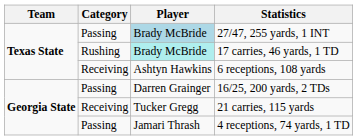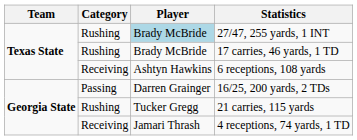(99, 32) Passing -> (100, 32) Rushing
(170, 51) paleturquoise background -> (170, 51) no background
(105, 107) Receiving -> (100, 107) Rushing
(99, 125) Passing -> (105, 125) Receiving
